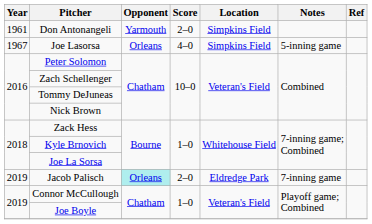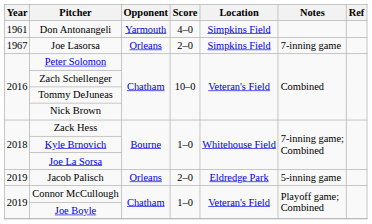(185, 29) 2–0 -> (185, 29) 4–0
(185, 45) 4–0 -> (185, 45) 2–0
(311, 45) 5-inning game -> (311, 45) 7-inning game
(146, 177) paleturquoise background -> (146, 177) no background
(311, 177) 7-inning game -> (311, 177) 5-inning game
